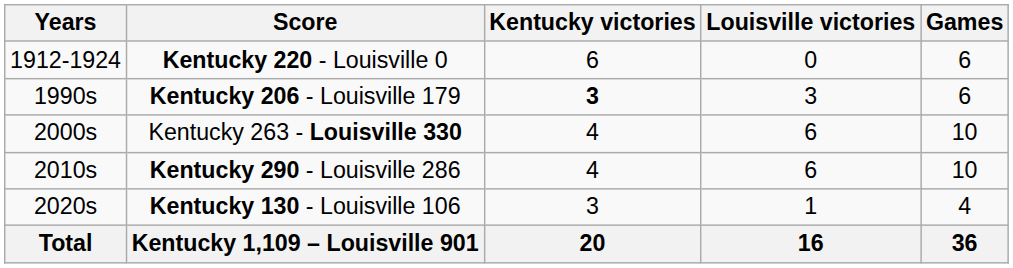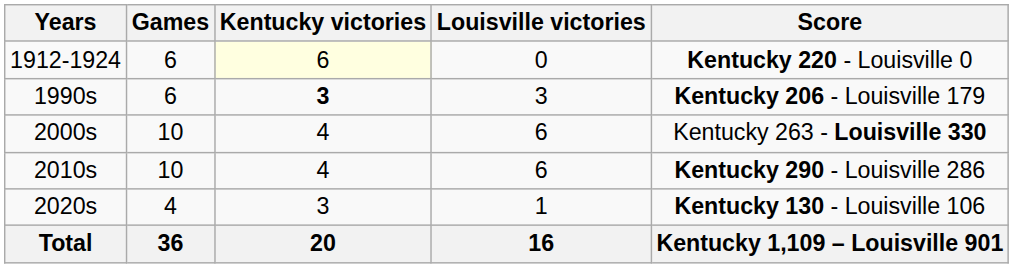columns swapped: (965, 22) <-> (305, 22)
(592, 59) no background -> (323, 59) lightyellow background
